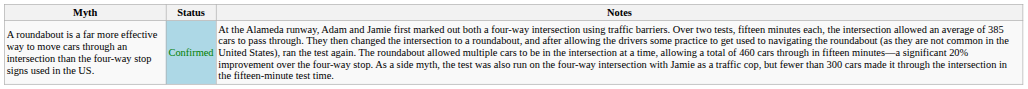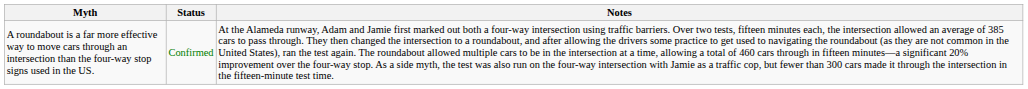(191, 52) lightblue background -> (191, 52) no background
